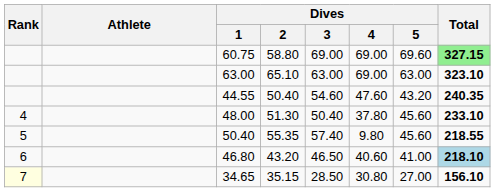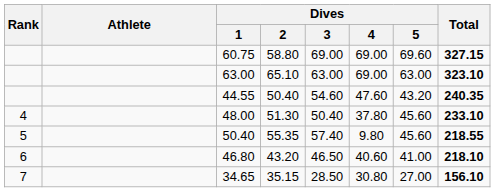(464, 55) lightgreen background -> (464, 55) no background
(464, 156) lightblue background -> (464, 156) no background
(23, 177) lightyellow background -> (23, 177) no background
